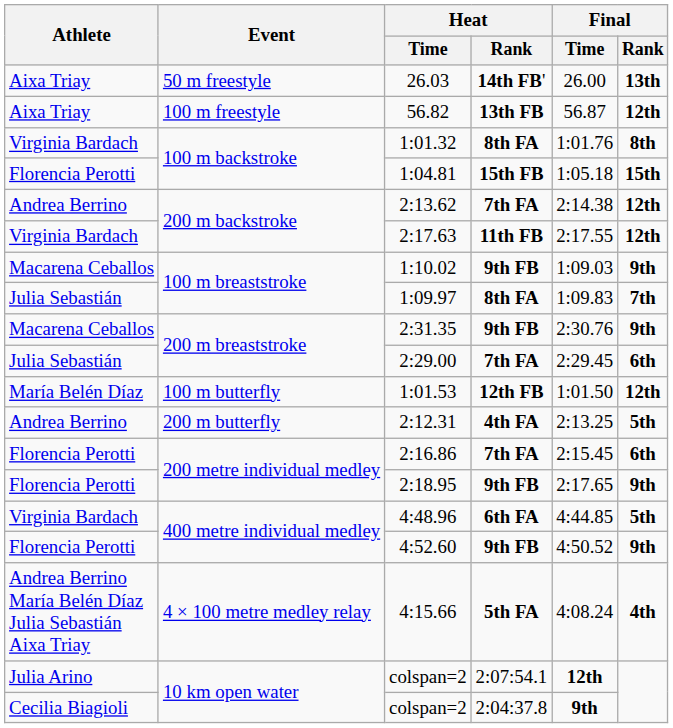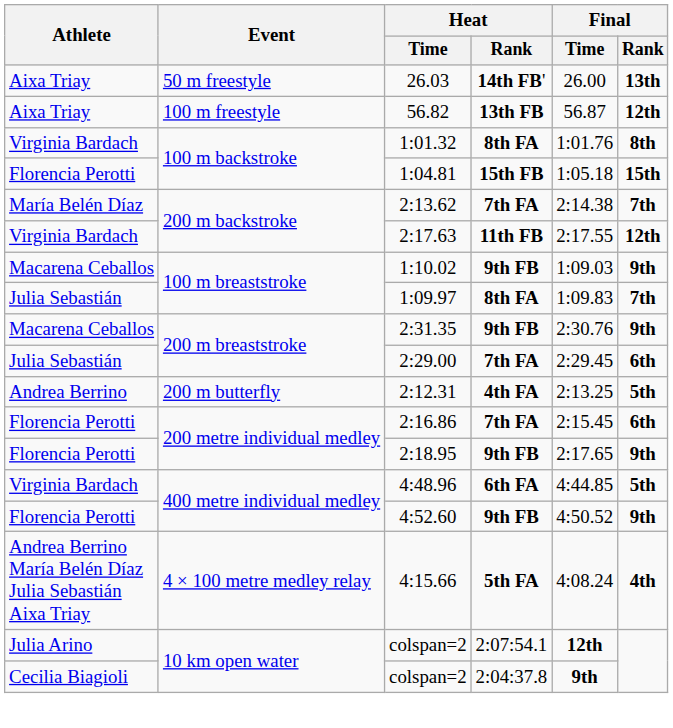(68, 205) Andrea Berrino -> (76, 205) María Belén Díaz
(643, 205) 12th -> (643, 205) 7th
- row: (428, 392)
